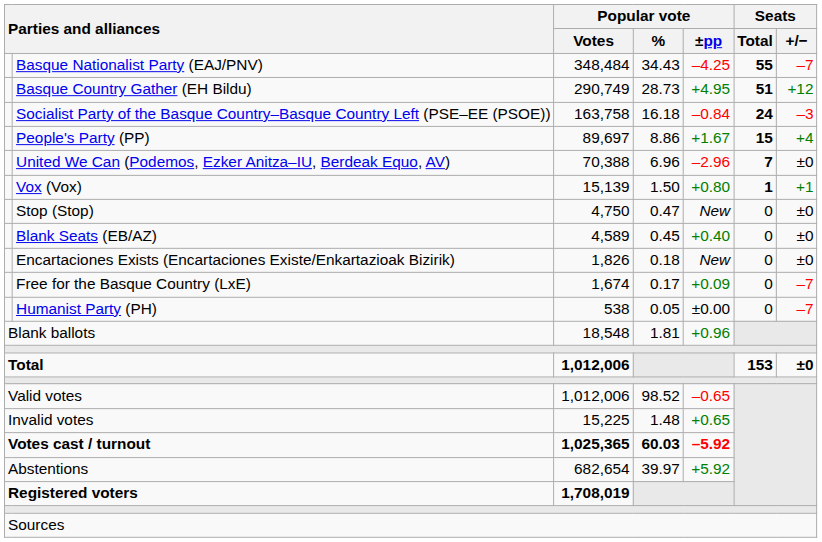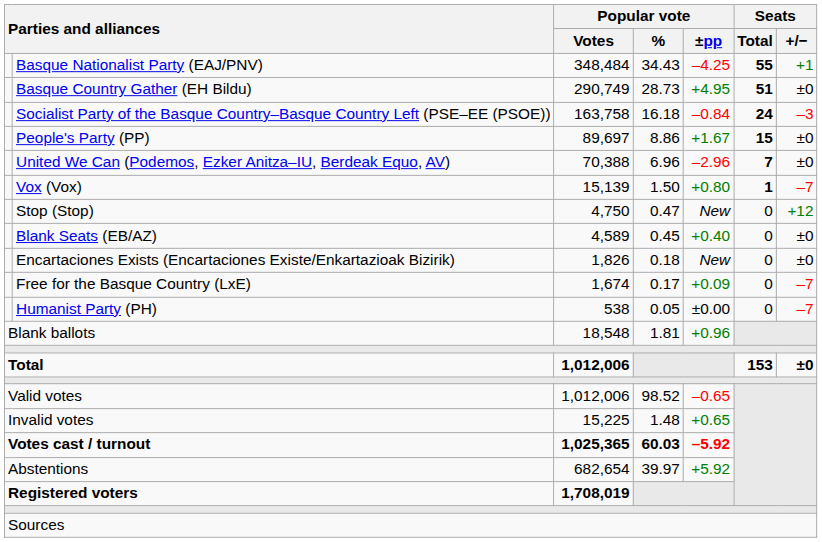(805, 65) –7 -> (805, 65) +1
(800, 89) +12 -> (805, 89) ±0
(805, 138) +4 -> (805, 138) ±0
(805, 187) +1 -> (805, 187) –7
(805, 211) ±0 -> (800, 211) +12
